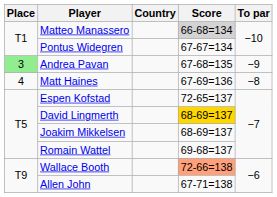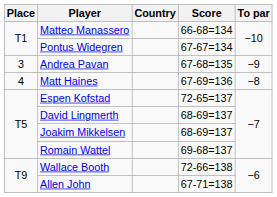(207, 30) lightgrey background -> (207, 30) no background
(21, 64) lightgreen background -> (21, 64) no background
(207, 116) gold background -> (207, 116) no background
(207, 167) lightsalmon background -> (207, 167) no background
